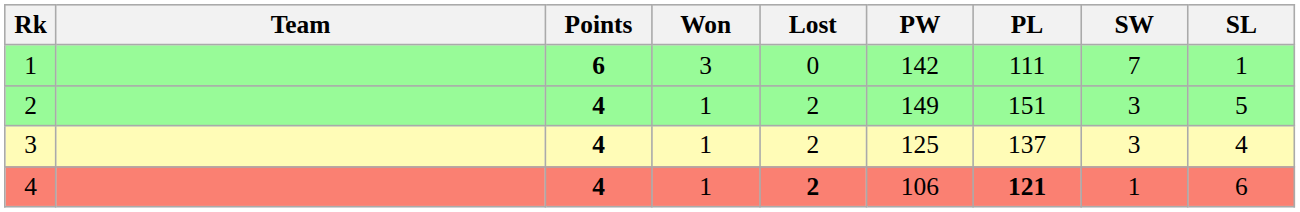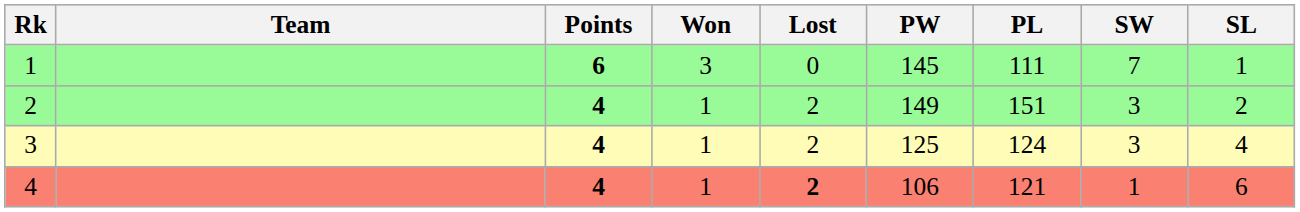(920, 65) 142 -> (920, 65) 145
(1241, 105) 5 -> (1241, 105) 2
(1027, 145) 137 -> (1027, 145) 124
(1027, 186) bold -> (1027, 186) normal
